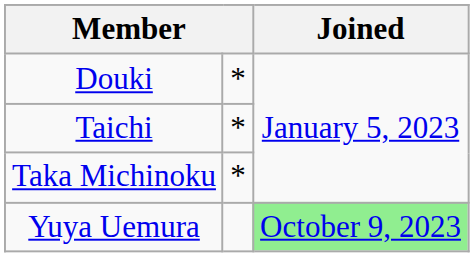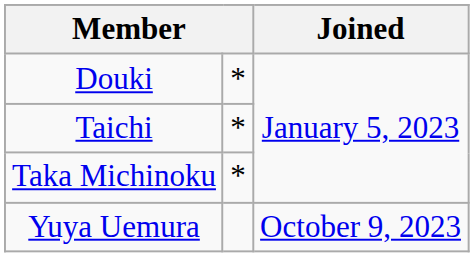(361, 226) lightgreen background -> (361, 226) no background
